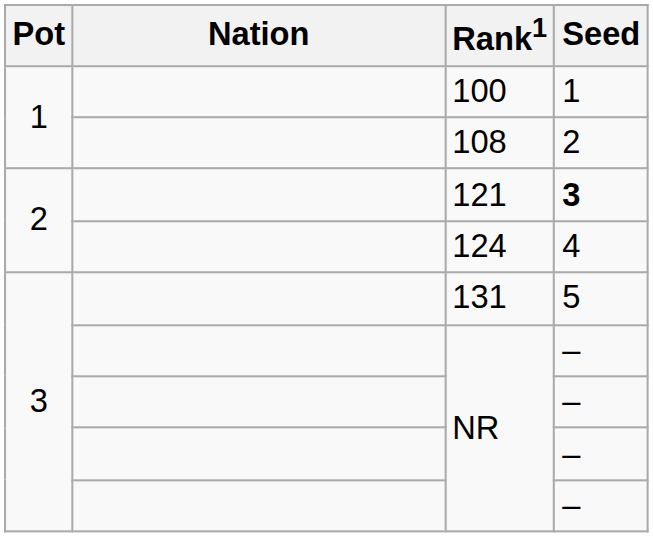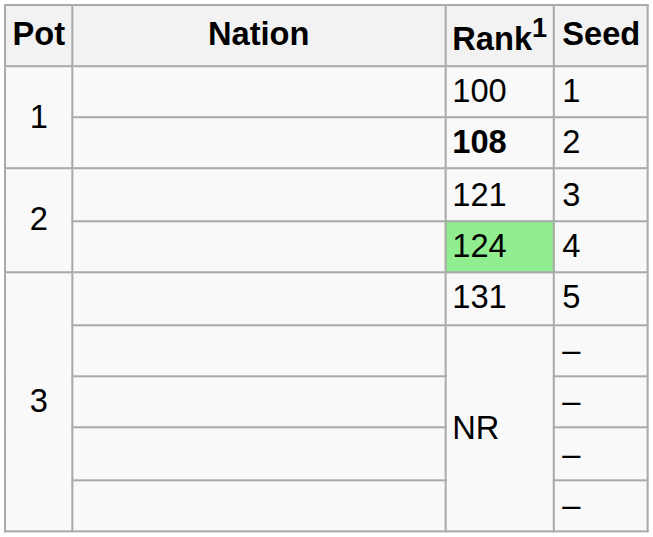(479, 142) normal -> (479, 142) bold
(571, 194) bold -> (571, 194) normal
(479, 246) no background -> (479, 246) lightgreen background
